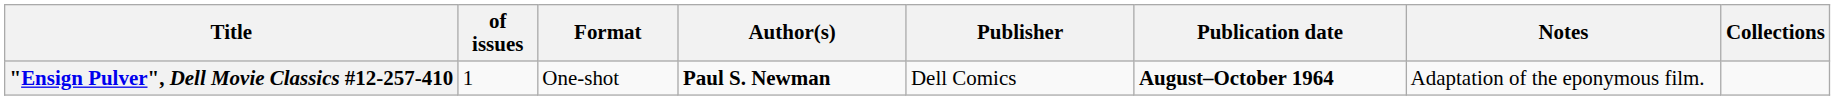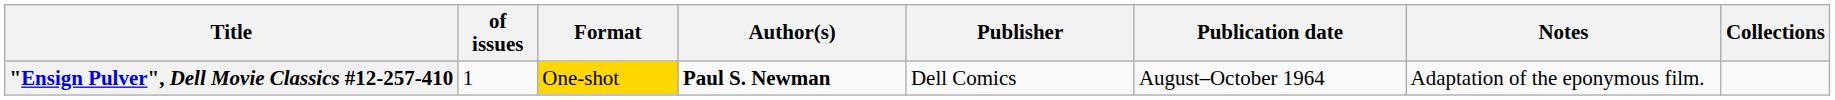(581, 77) no background -> (581, 77) gold background
(1236, 77) bold -> (1232, 77) normal
